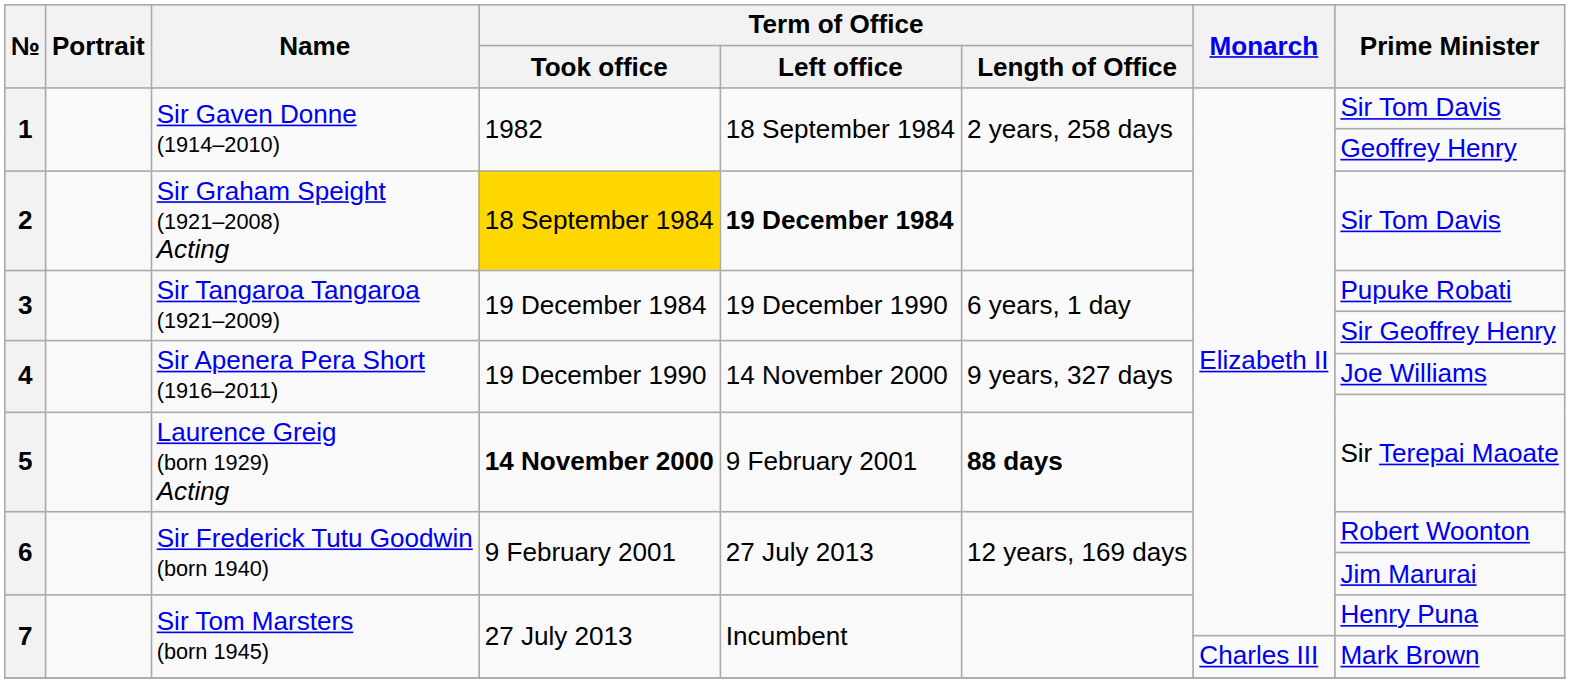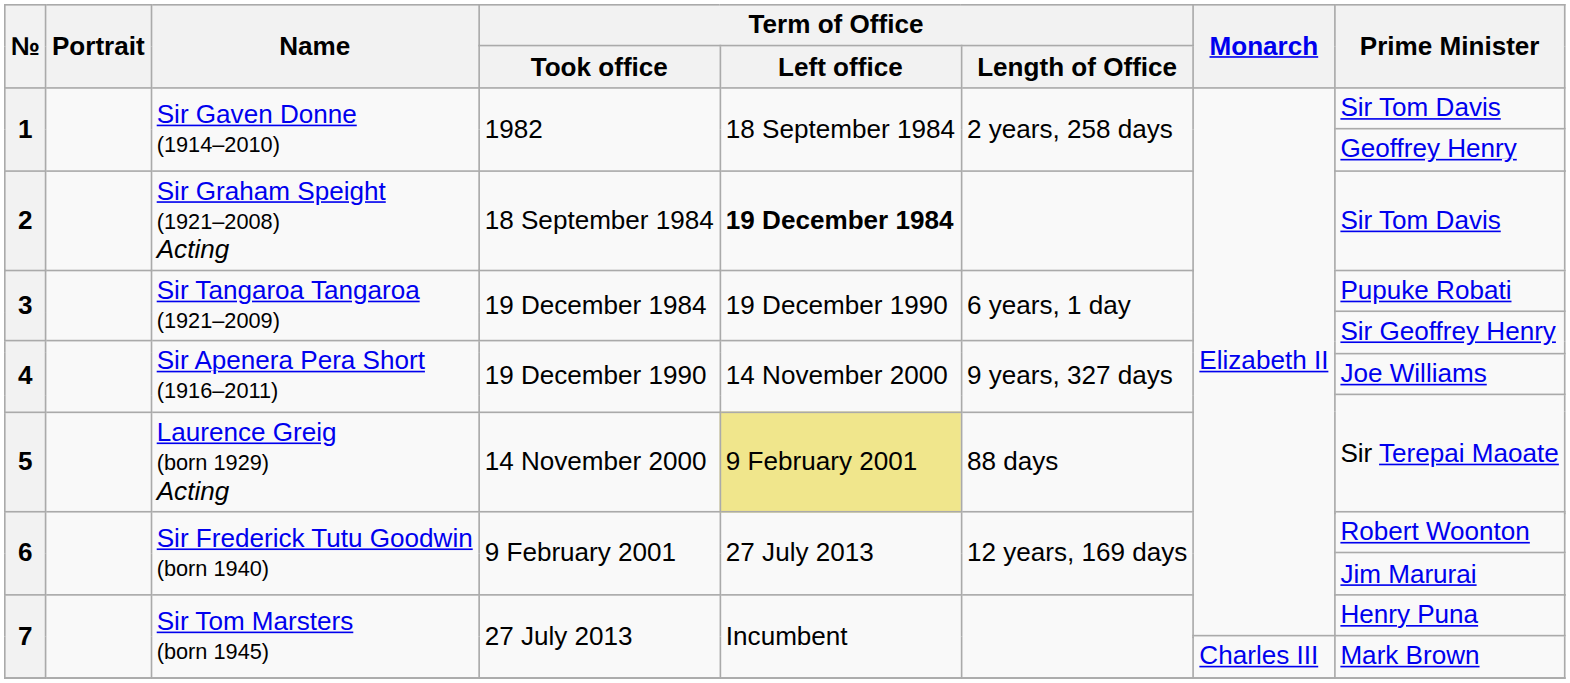(599, 219) gold background -> (599, 219) no background
(599, 461) bold -> (596, 461) normal
(822, 461) no background -> (822, 461) khaki background
(1015, 461) bold -> (1013, 461) normal
